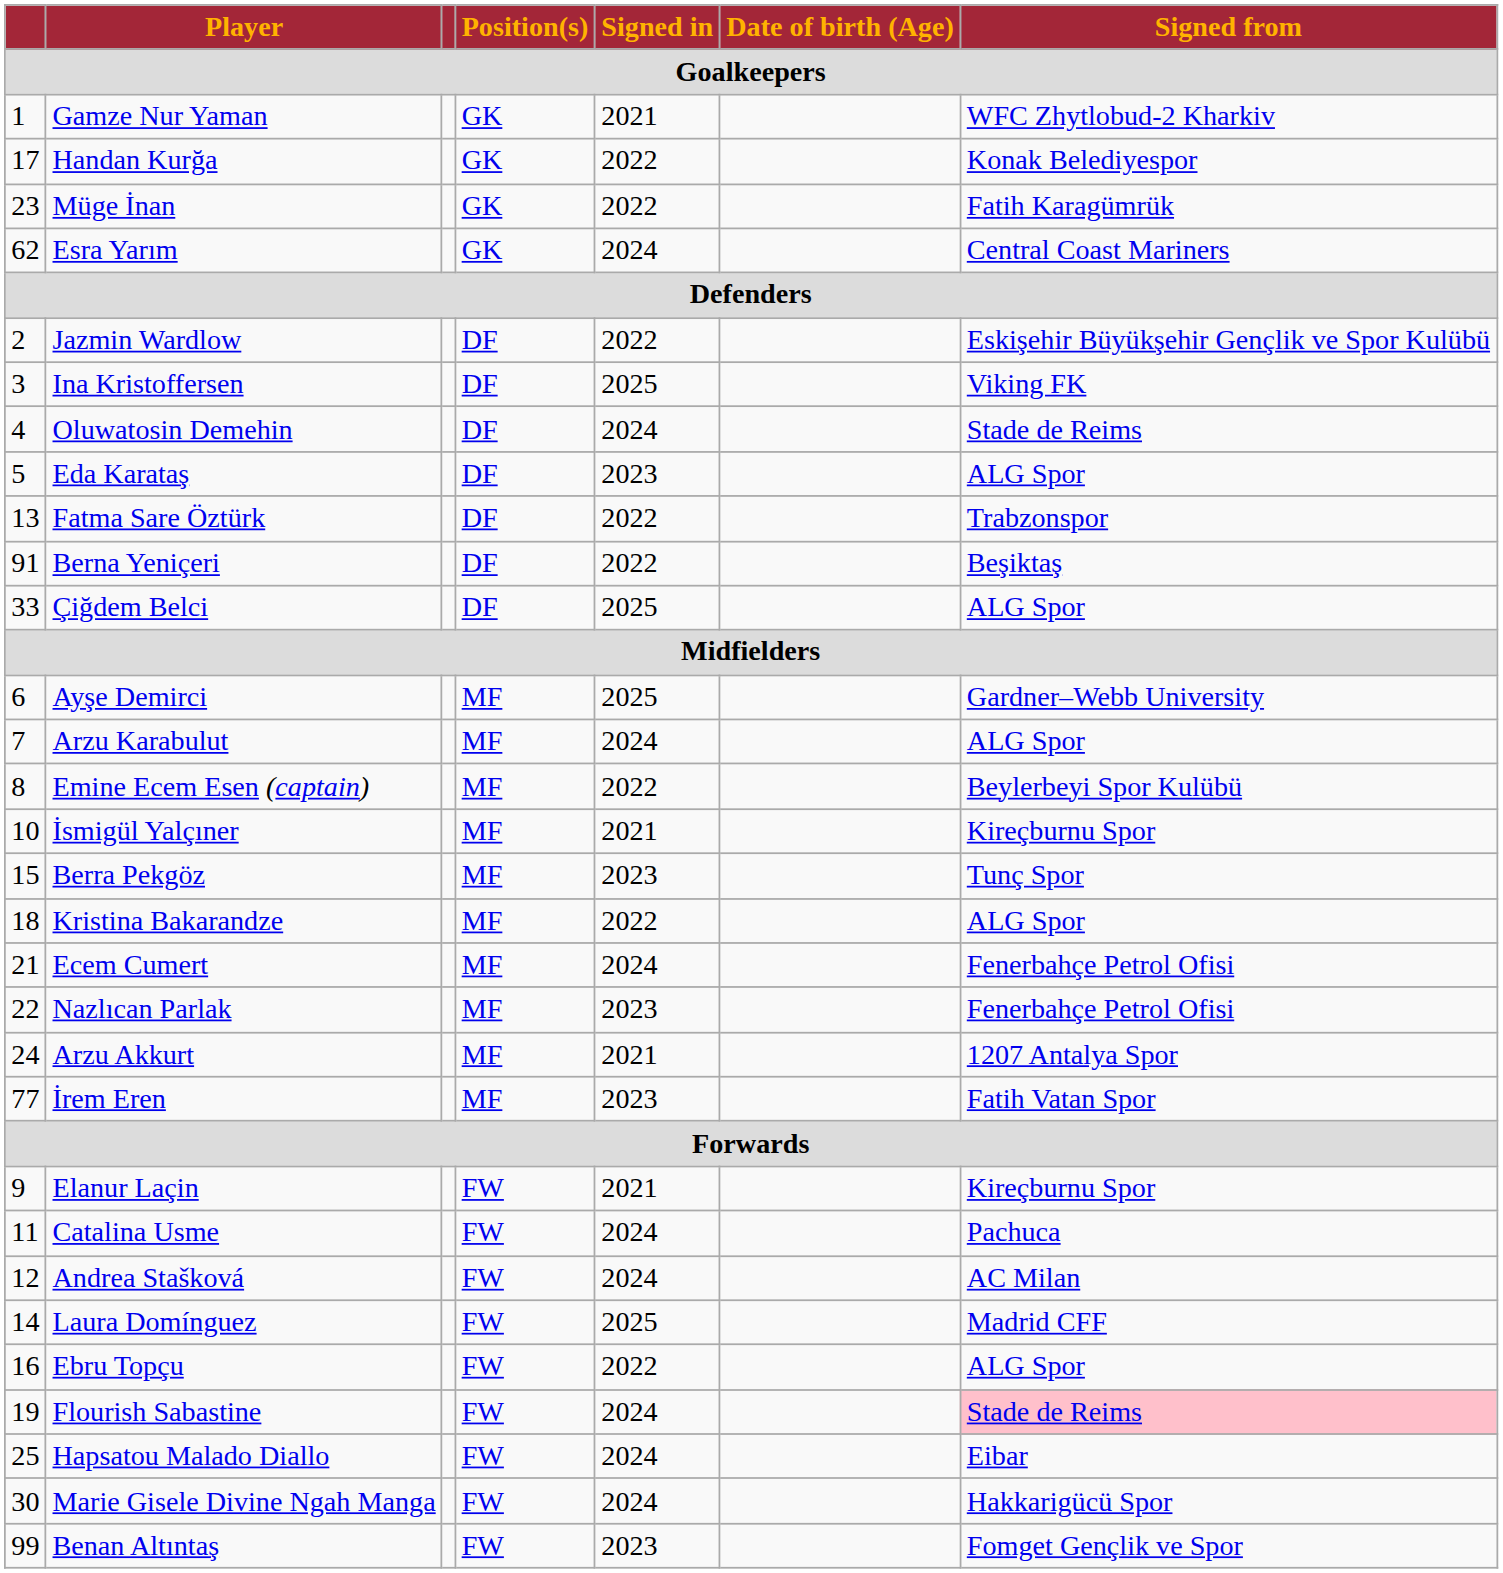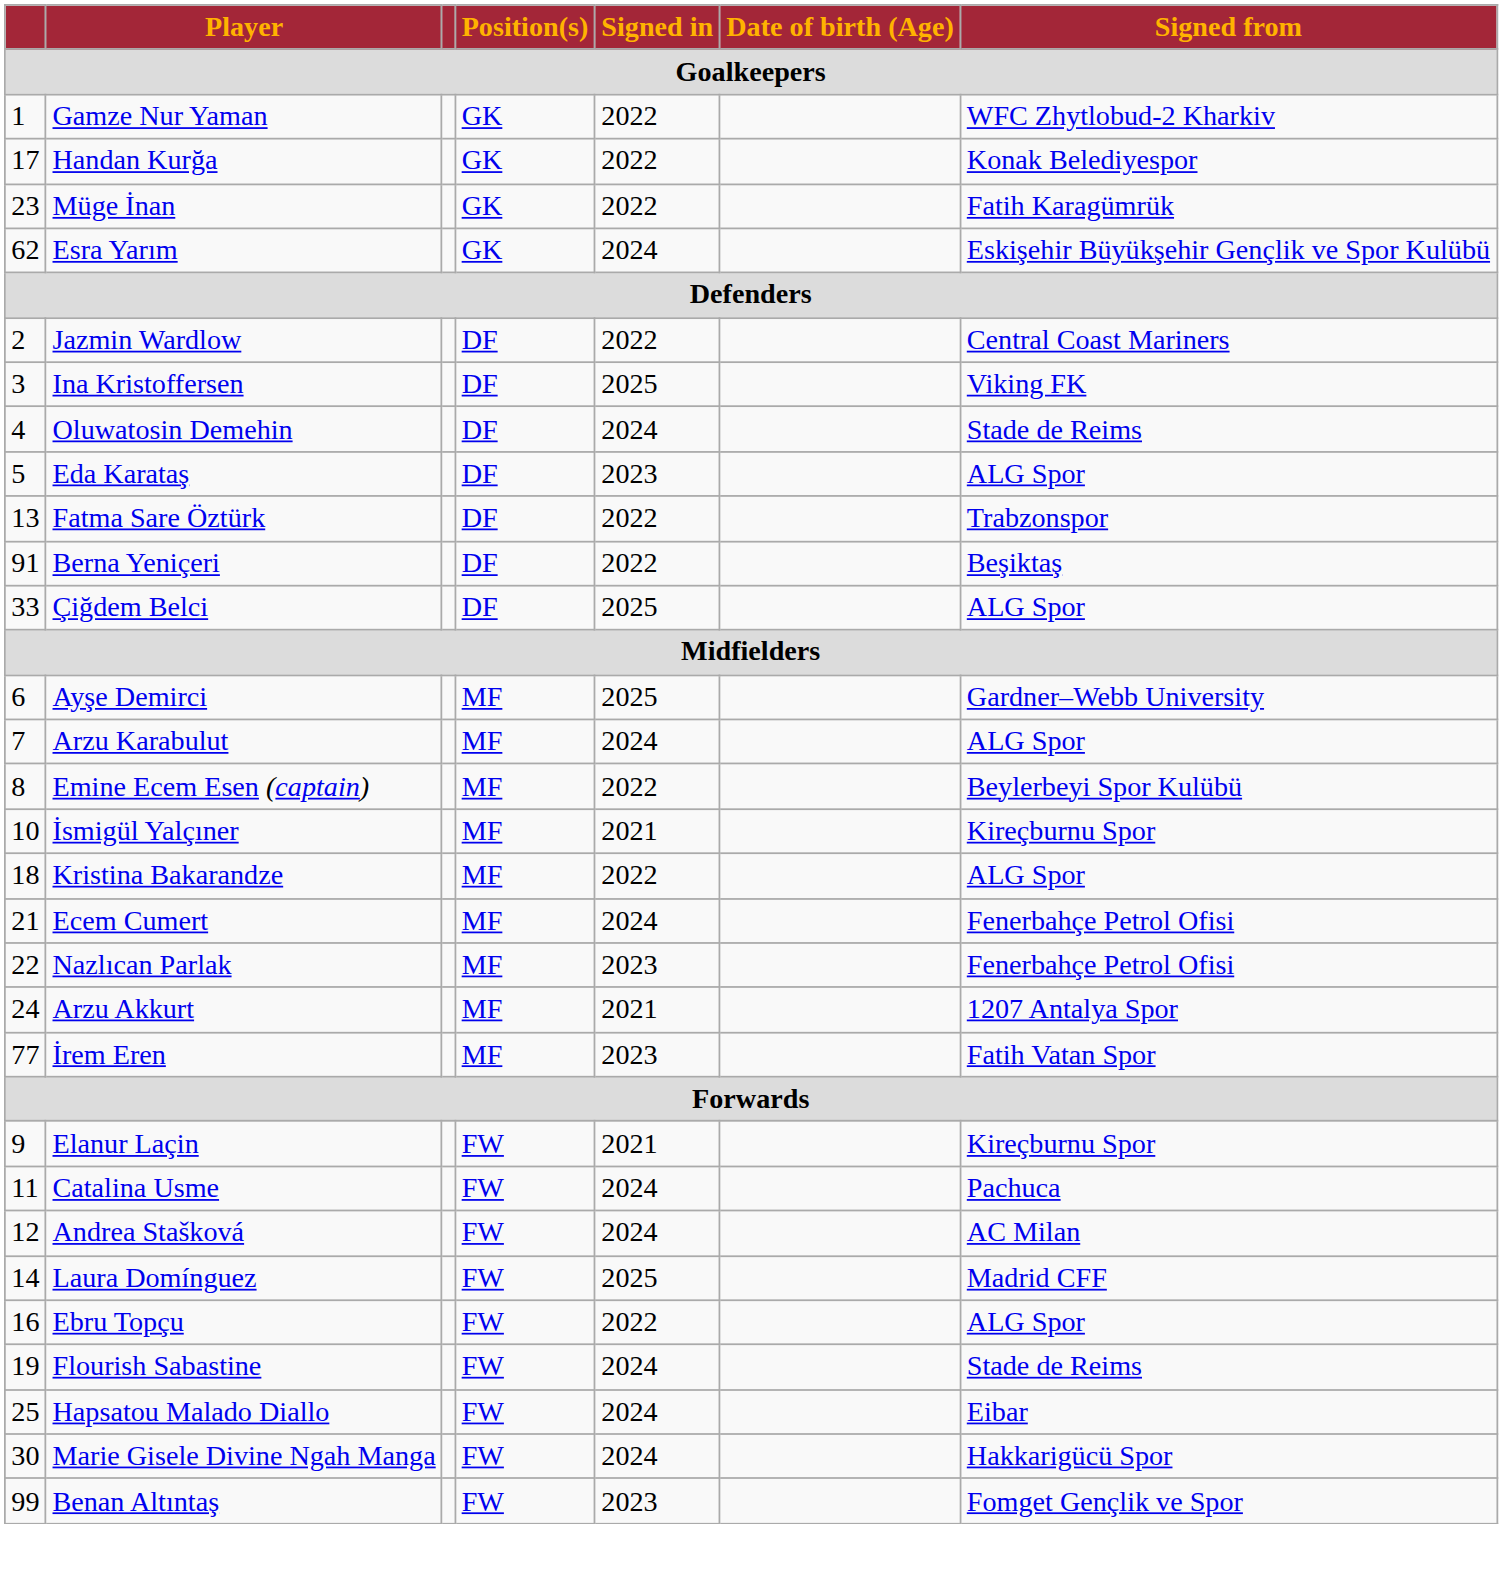(630, 116) 2021 -> (630, 116) 2022
(1098, 250) Central Coast Mariners -> (1228, 250) Eskişehir Büyükşehir Gençlik ve Spor Kulübü
(1228, 339) Eskişehir Büyükşehir Gençlik ve Spor Kulübü -> (1098, 339) Central Coast Mariners
- row: (129, 875)
(1054, 1411) pink background -> (1054, 1366) no background
